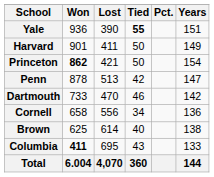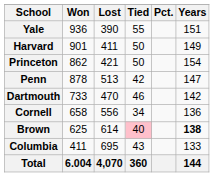(138, 29) bold -> (138, 29) normal
(78, 63) bold -> (78, 63) normal
(138, 130) no background -> (138, 130) pink background
(192, 130) normal -> (192, 130) bold
(78, 146) bold -> (78, 146) normal
